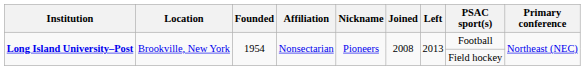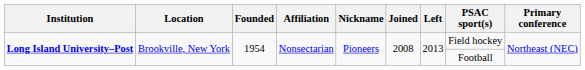(475, 40) Football -> (475, 40) Field hockey
(475, 57) Field hockey -> (475, 57) Football
